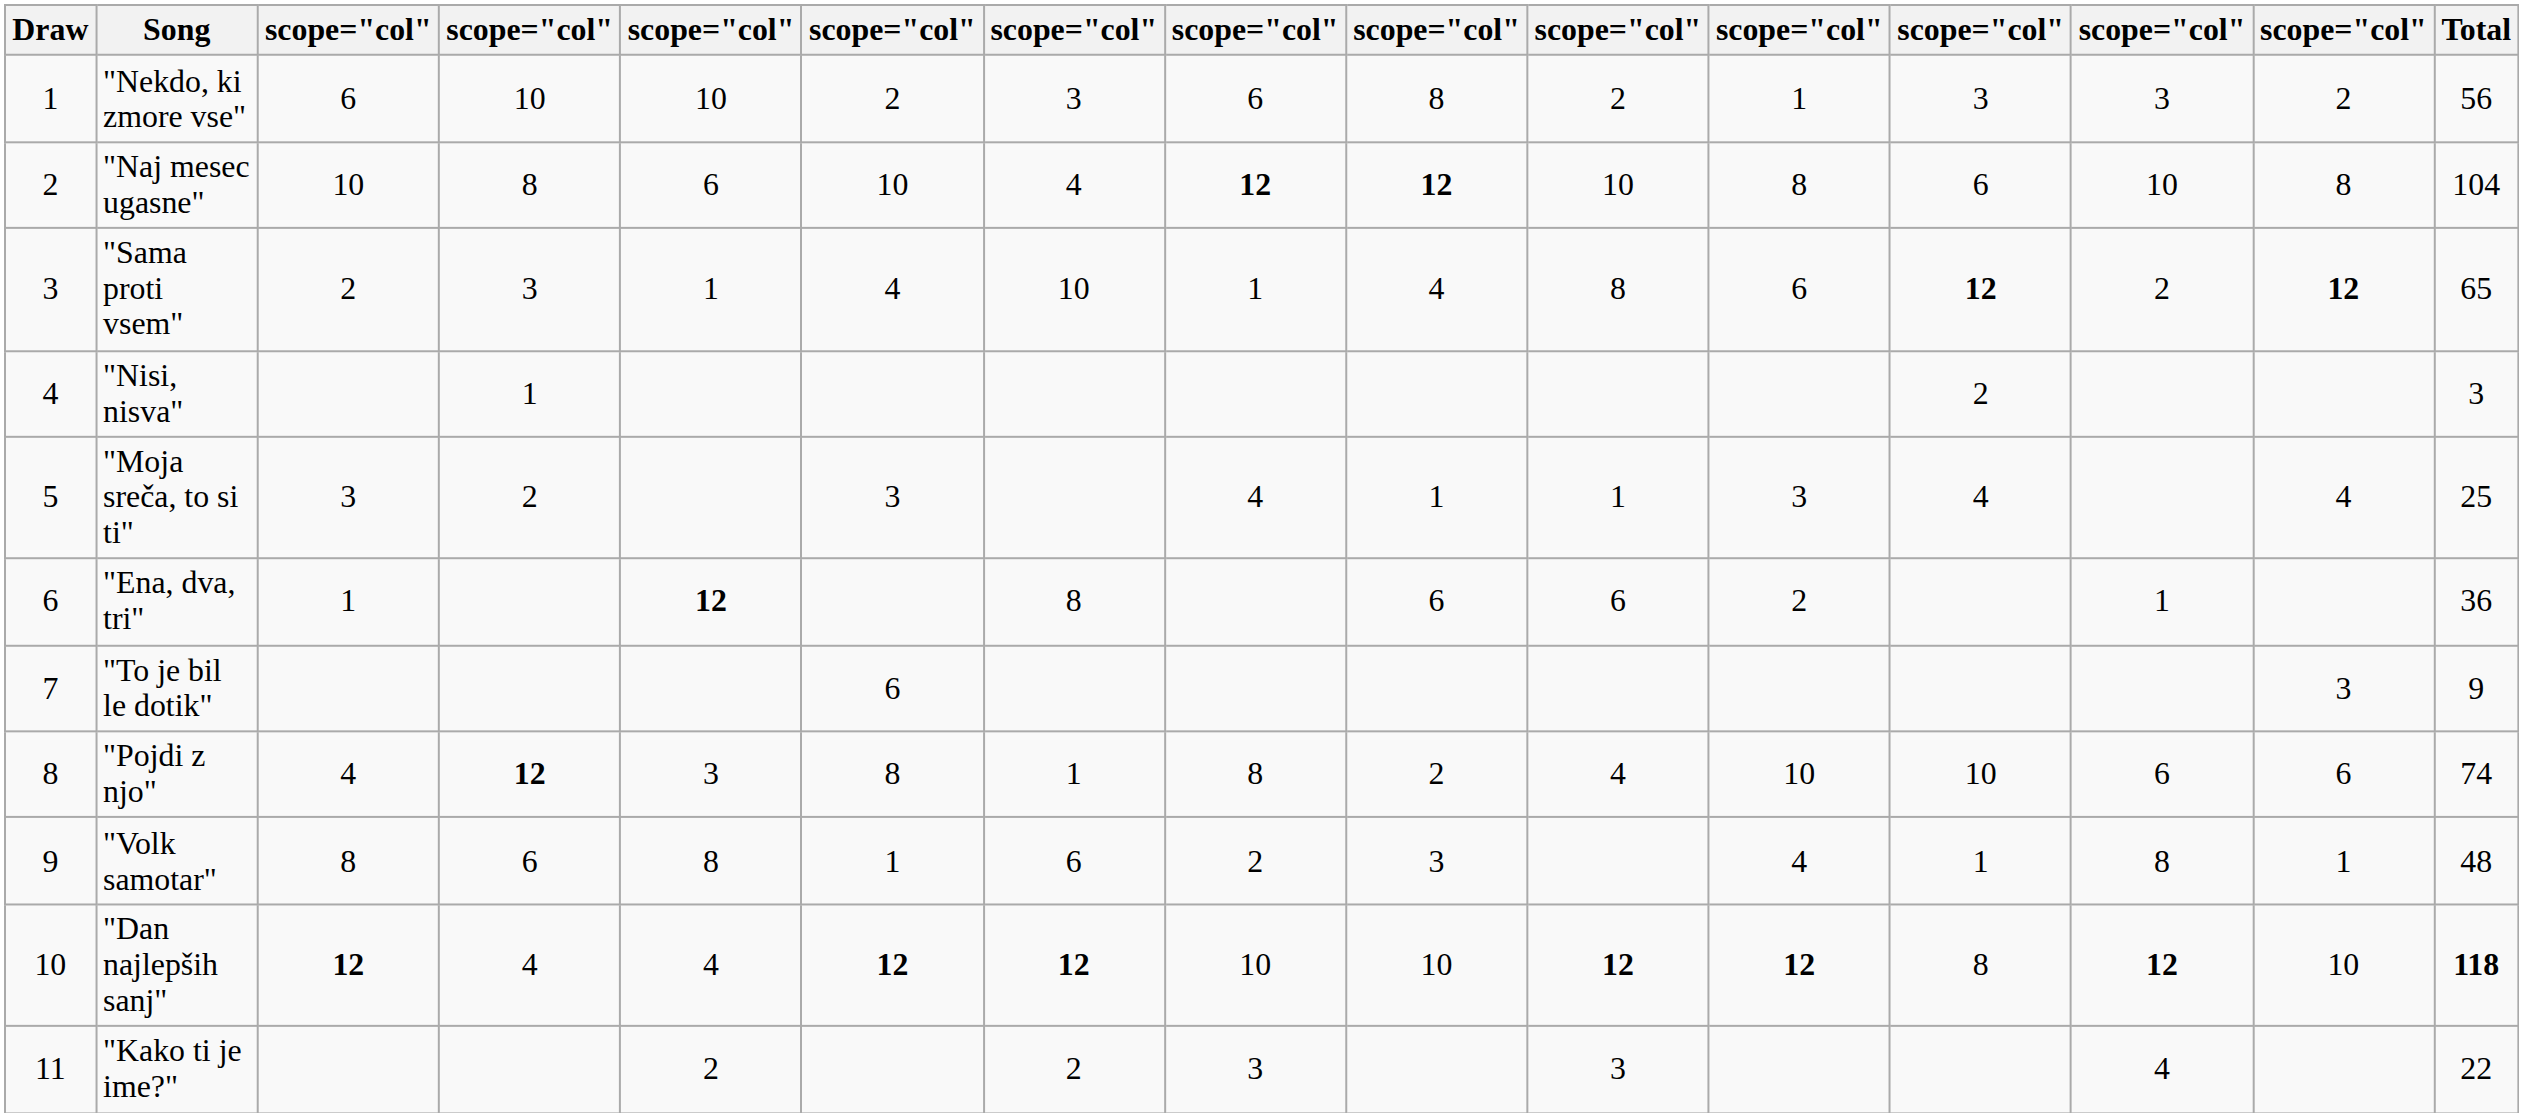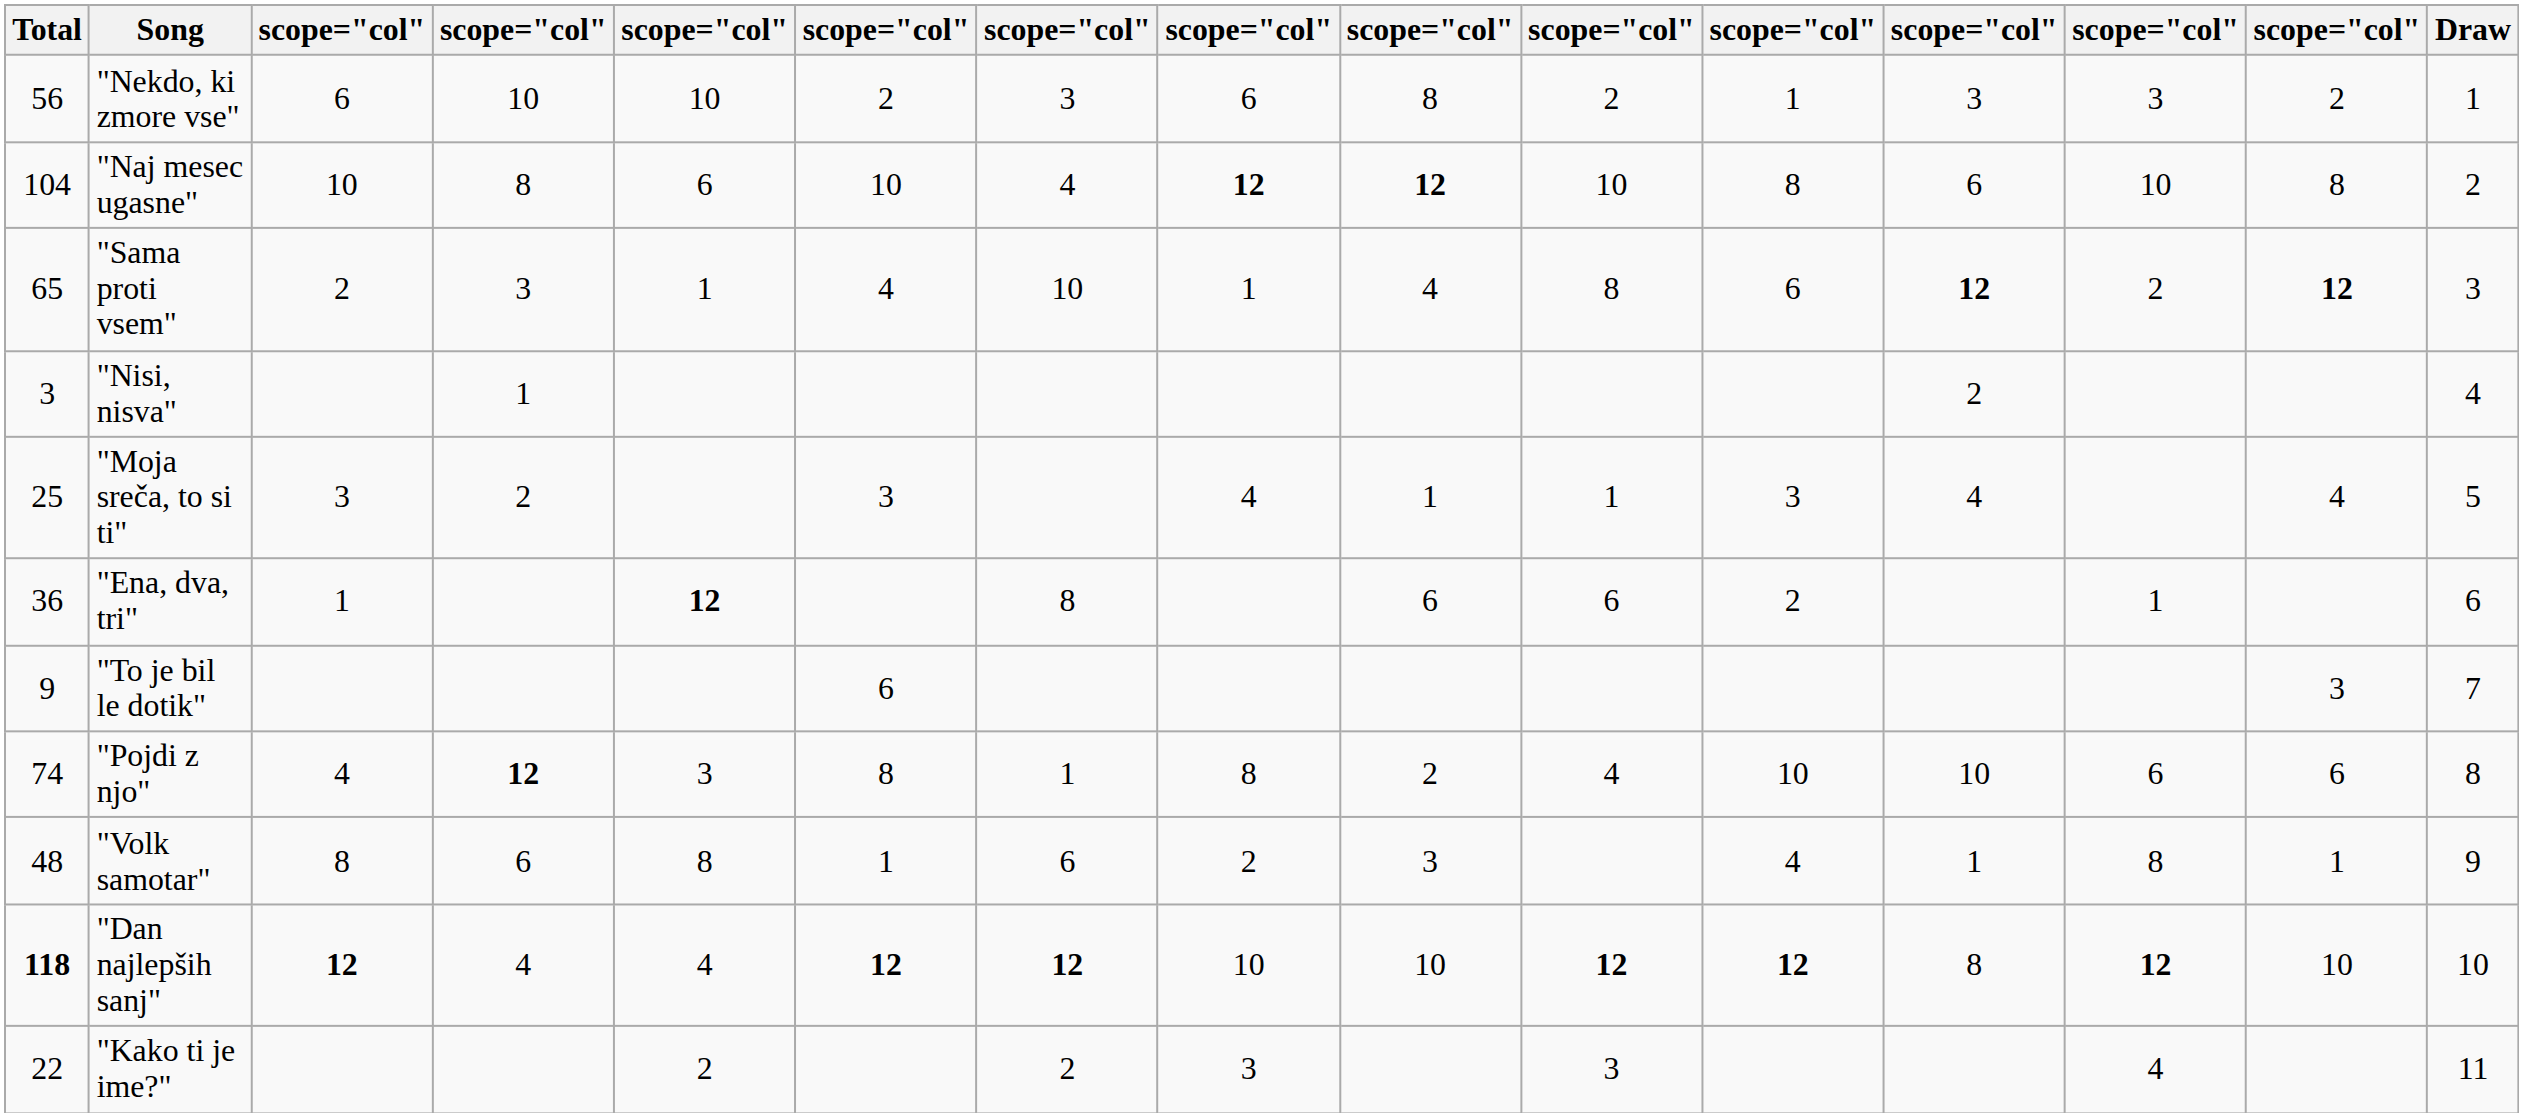columns swapped: (50, 29) <-> (2476, 29)
